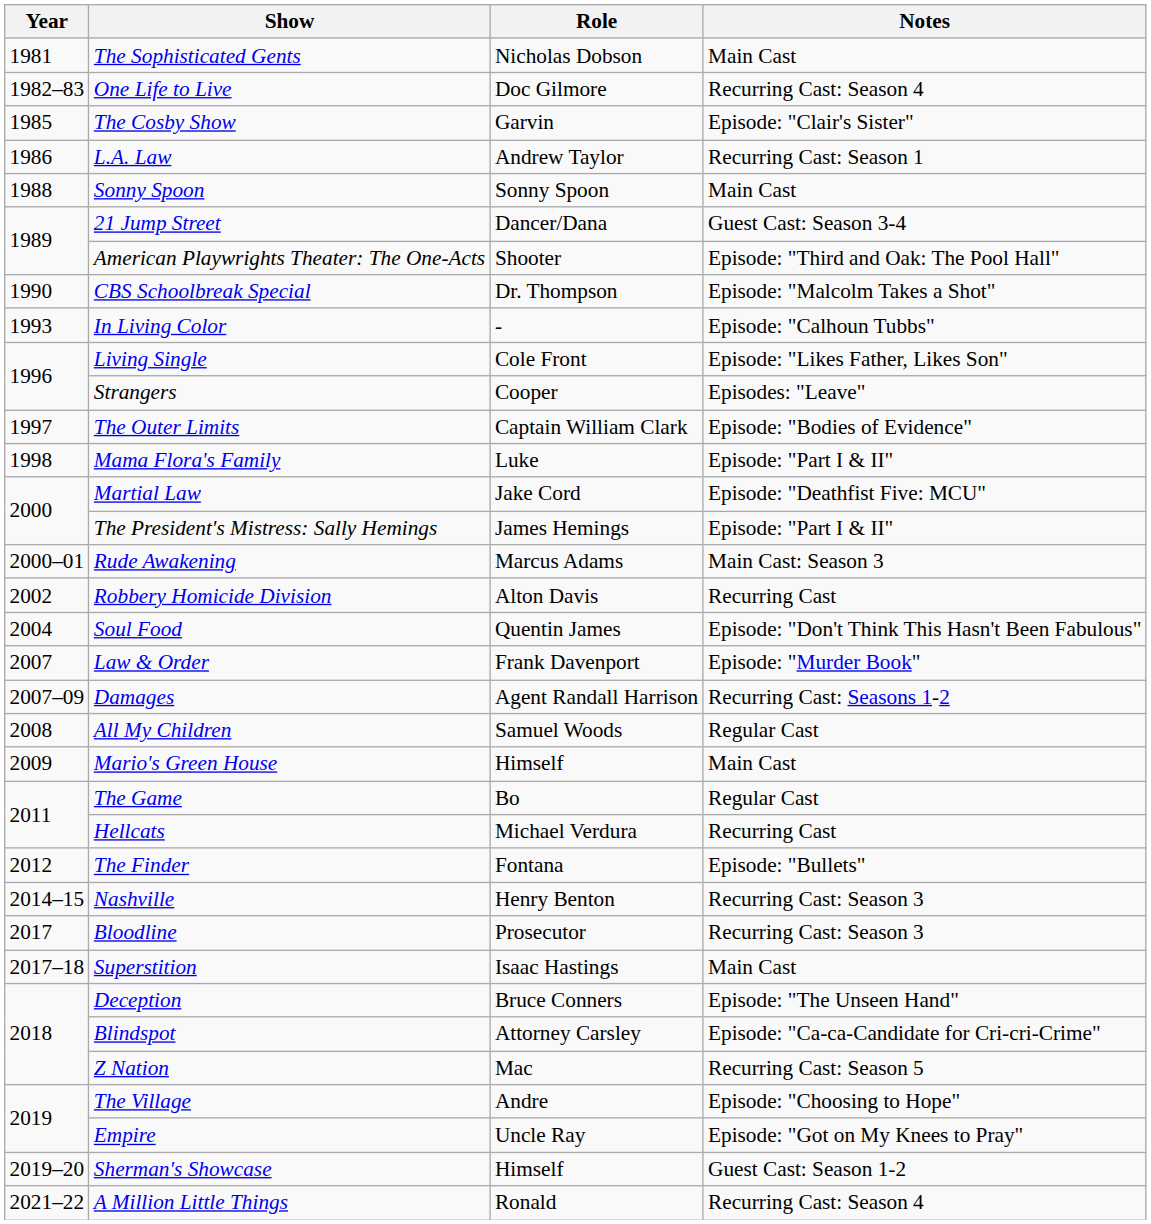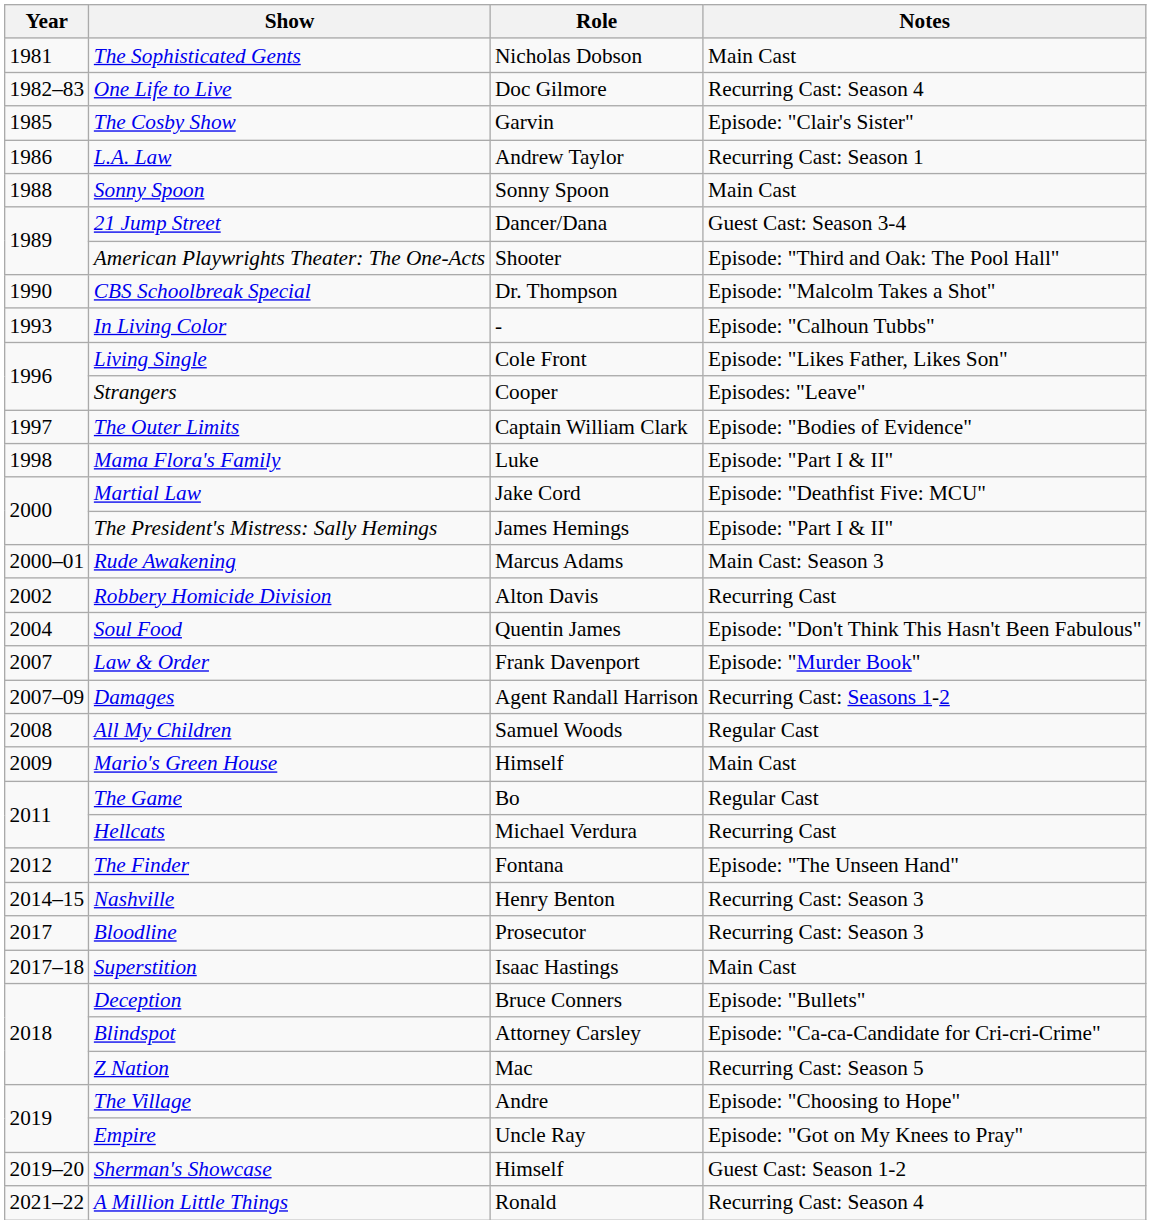(787, 865) Episode: "Bullets" -> (833, 865) Episode: "The Unseen Hand"
(833, 1000) Episode: "The Unseen Hand" -> (787, 1000) Episode: "Bullets"
